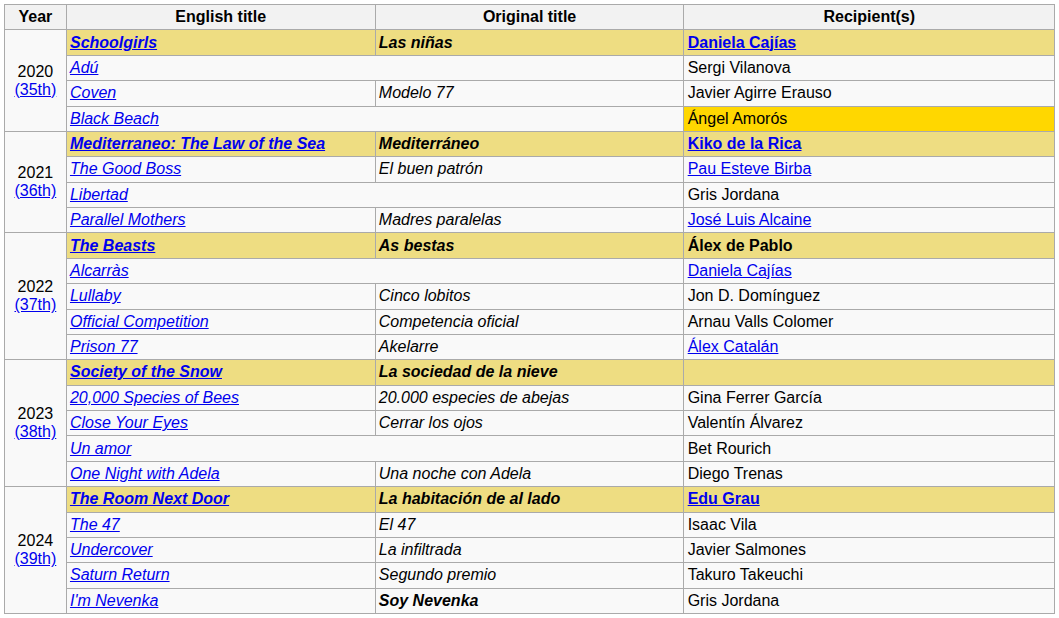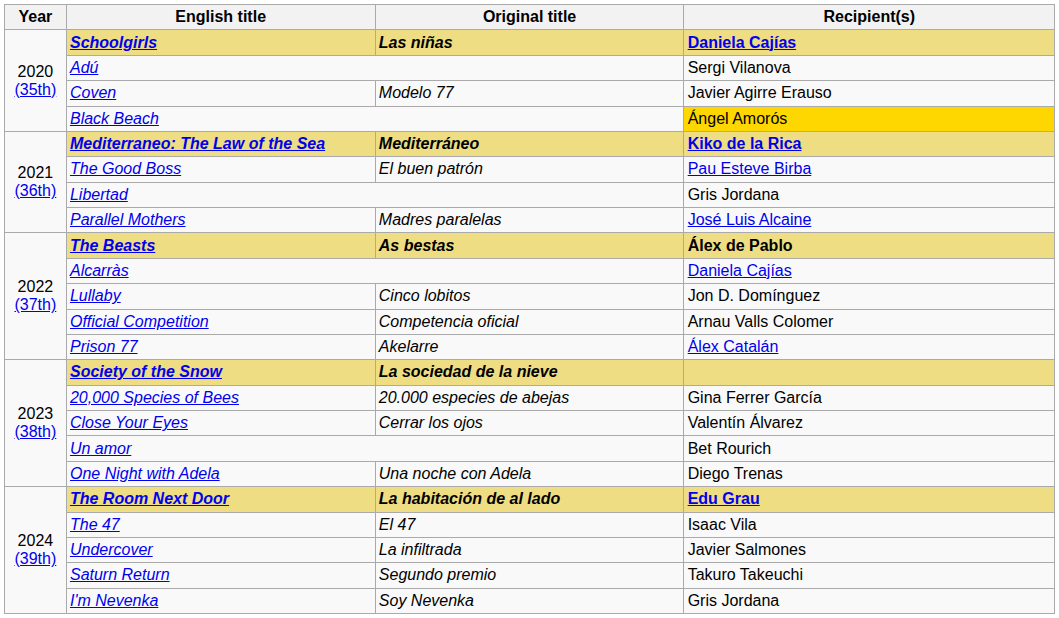(429, 600) bold -> (426, 600) normal
